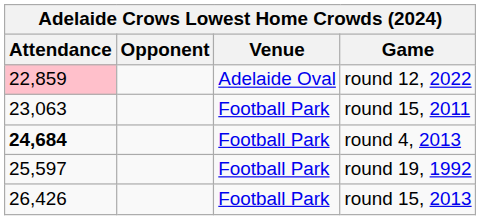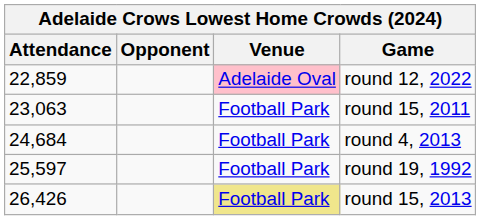(38, 79) pink background -> (38, 79) no background
(277, 79) no background -> (277, 79) pink background
(38, 139) bold -> (38, 139) normal
(274, 199) no background -> (274, 199) khaki background
